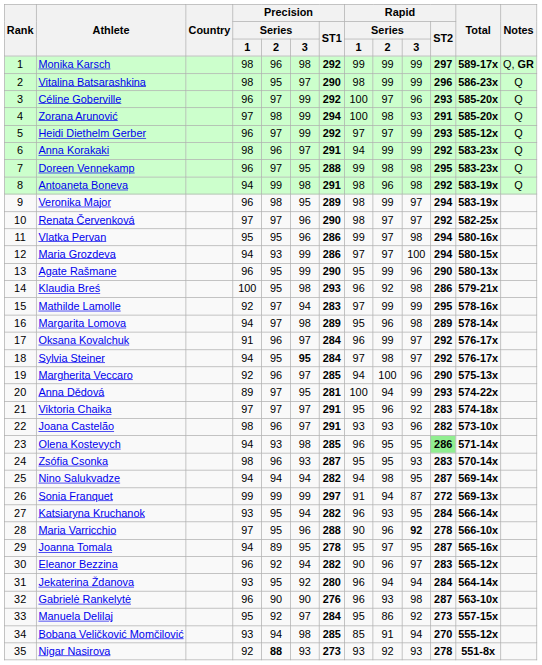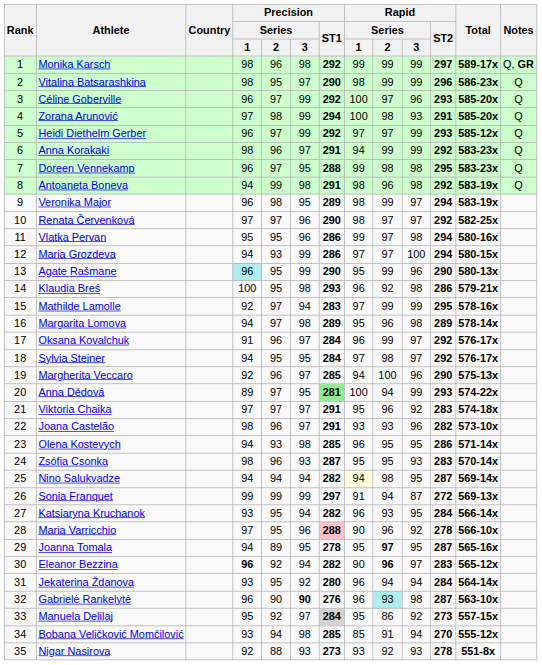(247, 271) no background -> (247, 271) paleturquoise background
(305, 358) bold -> (305, 358) normal
(332, 392) no background -> (332, 392) lightgreen background
(443, 444) lightgreen background -> (443, 444) no background
(359, 479) no background -> (359, 479) lightyellow background
(332, 530) no background -> (332, 530) pink background
(416, 530) bold -> (416, 530) normal
(387, 548) normal -> (387, 548) bold
(247, 565) normal -> (247, 565) bold
(387, 565) normal -> (387, 565) bold
(305, 599) normal -> (305, 599) bold
(387, 599) no background -> (387, 599) paleturquoise background
(332, 617) no background -> (332, 617) lightgrey background
(276, 651) bold -> (276, 651) normal
